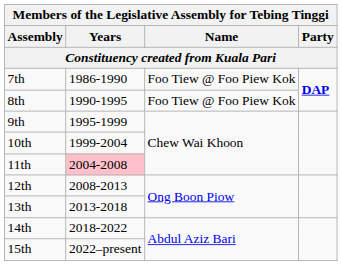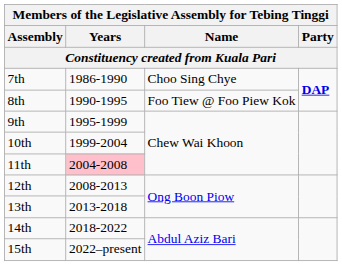(222, 79) Foo Tiew @ Foo Piew Kok -> (192, 79) Choo Sing Chye
